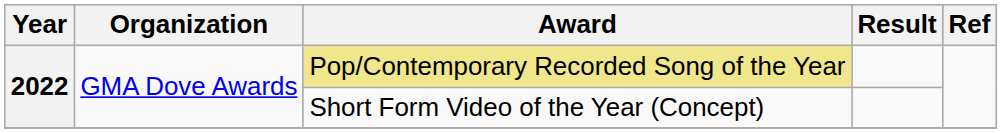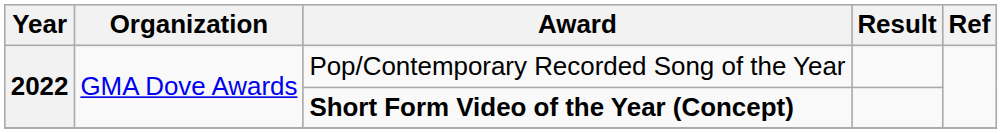(577, 66) khaki background -> (577, 66) no background
(537, 107) normal -> (552, 107) bold
